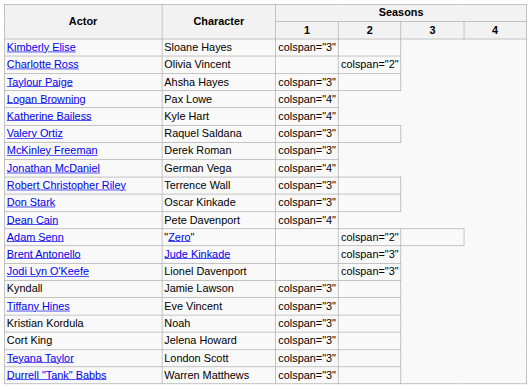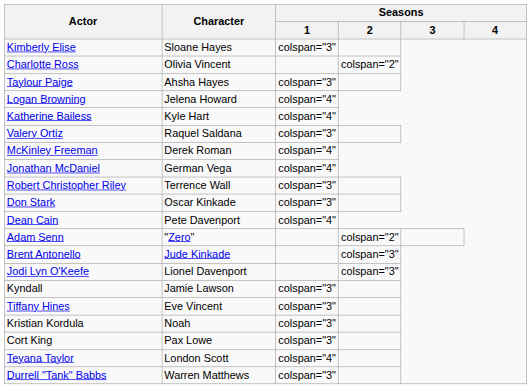(188, 99) Pax Lowe -> (201, 99) Jelena Howard
(307, 151) colspan="3" -> (307, 151) colspan="4"
(201, 340) Jelena Howard -> (188, 340) Pax Lowe
(307, 358) colspan="3" -> (307, 358) colspan="4"
